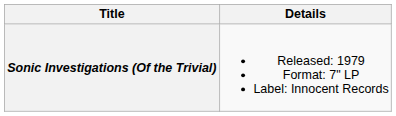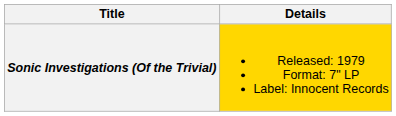(305, 75) no background -> (305, 75) gold background
